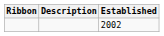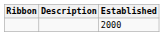(111, 25) 2002 -> (111, 25) 2000
